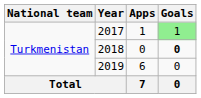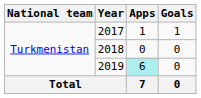(177, 31) lightgreen background -> (177, 31) no background
(177, 49) bold -> (177, 49) normal
(142, 67) no background -> (142, 67) paleturquoise background
